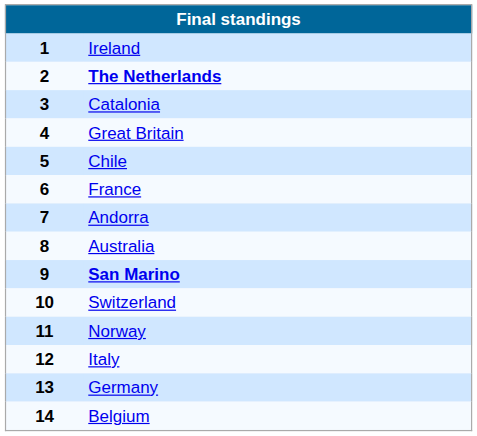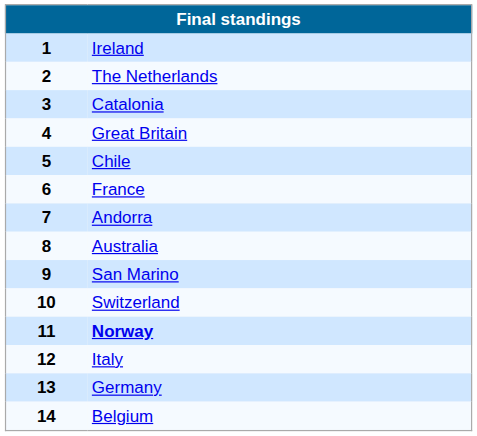(155, 76) bold -> (155, 76) normal
(134, 274) bold -> (135, 274) normal
(117, 331) normal -> (123, 331) bold
